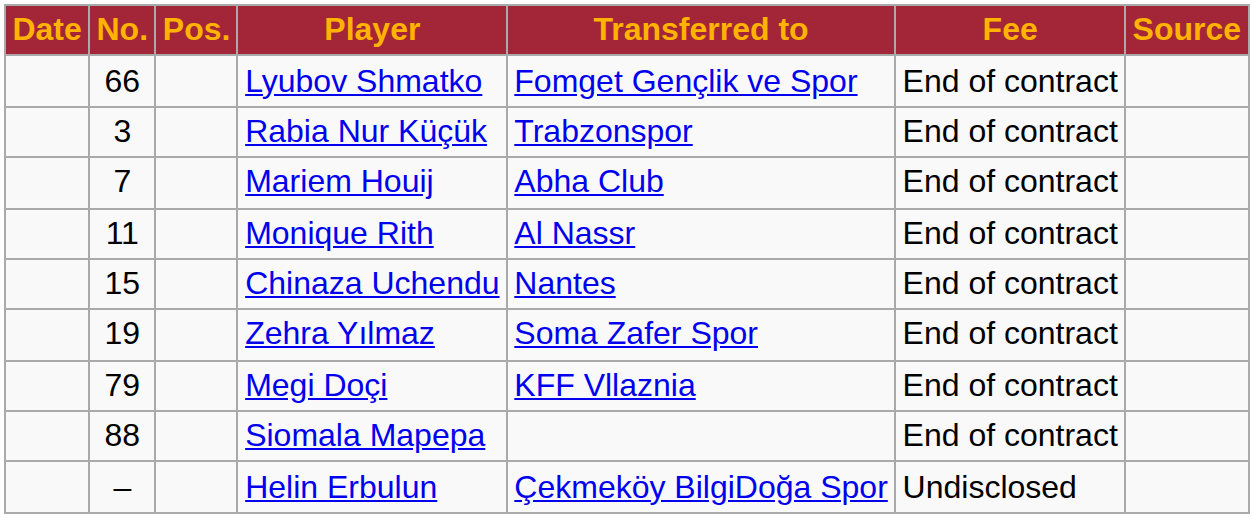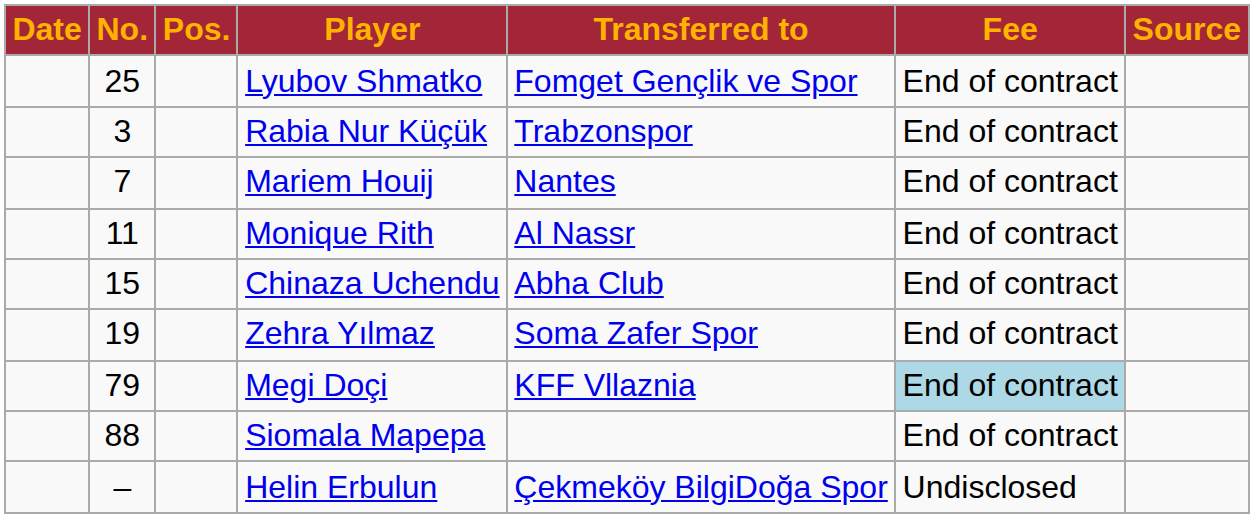(122, 80) 66 -> (122, 80) 25
(589, 182) Abha Club -> (565, 182) Nantes
(565, 283) Nantes -> (589, 283) Abha Club
(1010, 385) no background -> (1010, 385) lightblue background
